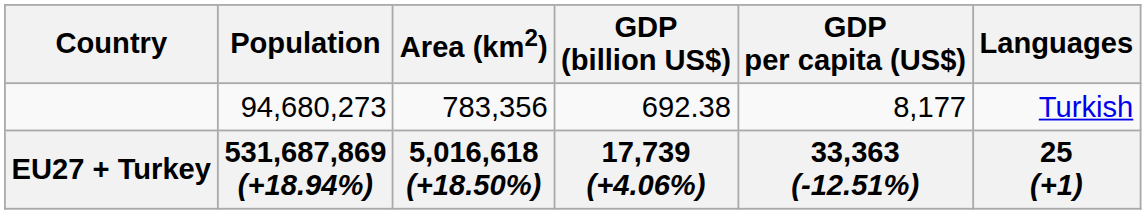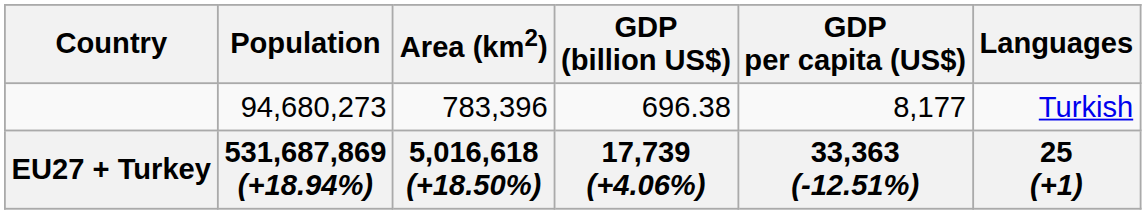(495, 106) 783,356 -> (495, 106) 783,396
(686, 106) 692.38 -> (686, 106) 696.38
